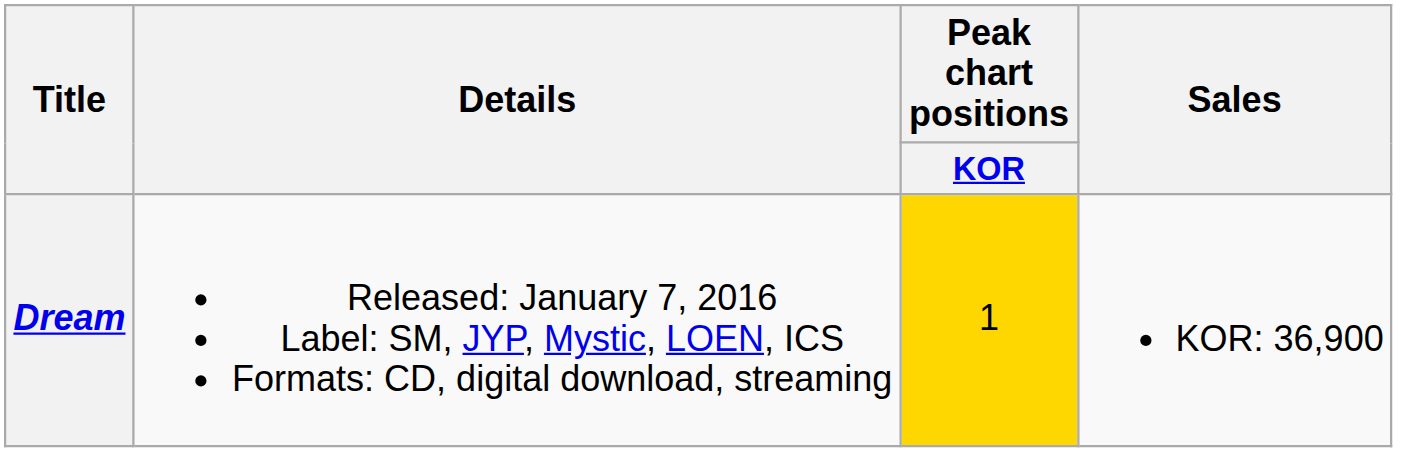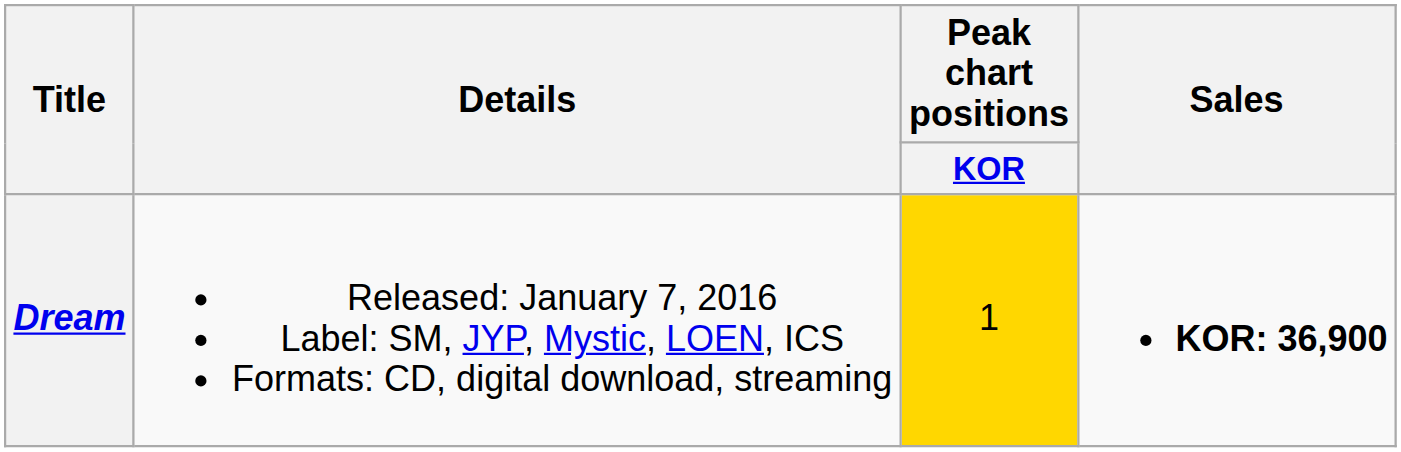(1235, 340) normal -> (1237, 340) bold
